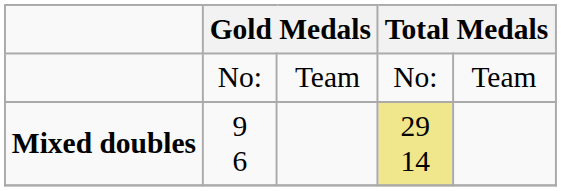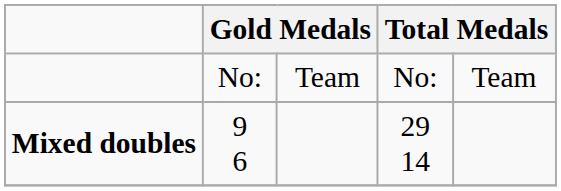(415, 143) khaki background -> (415, 143) no background
